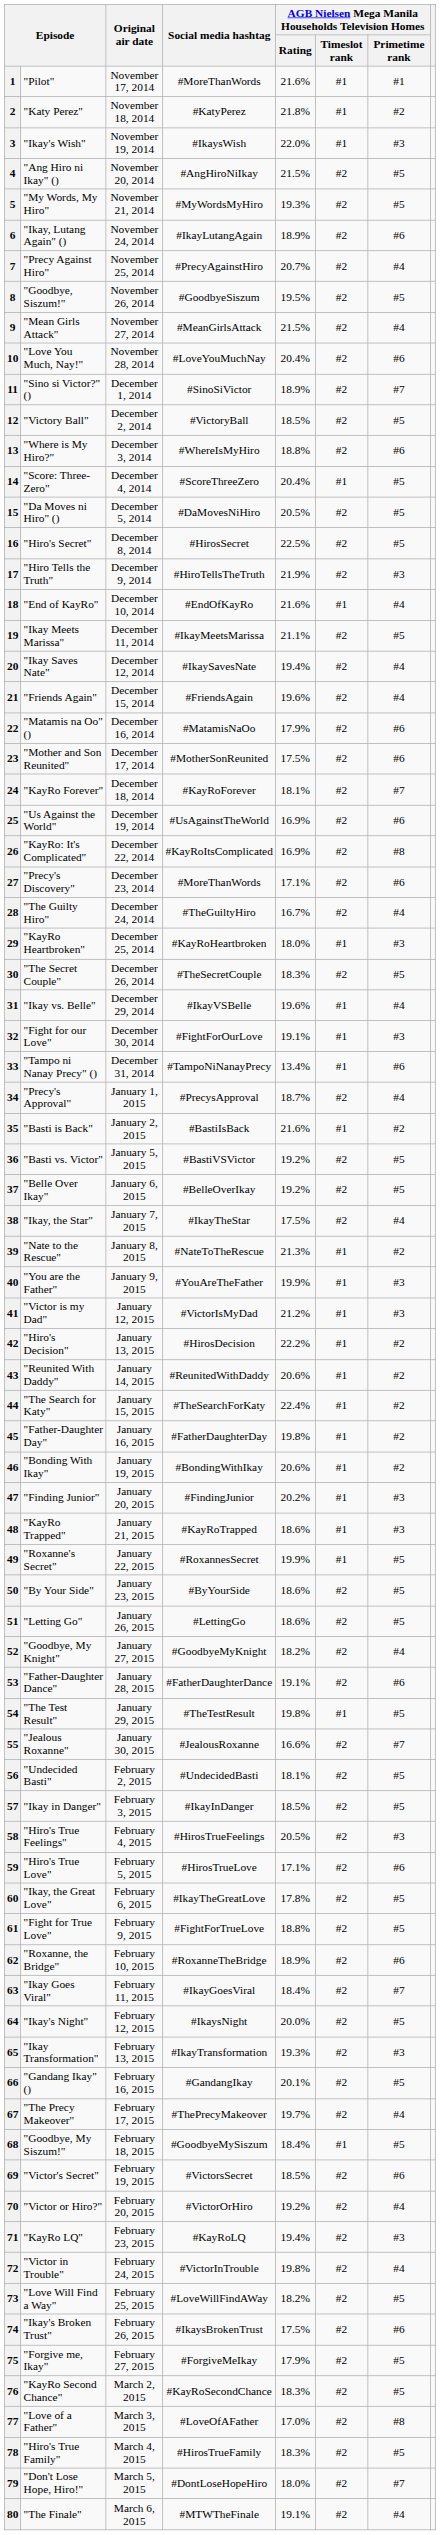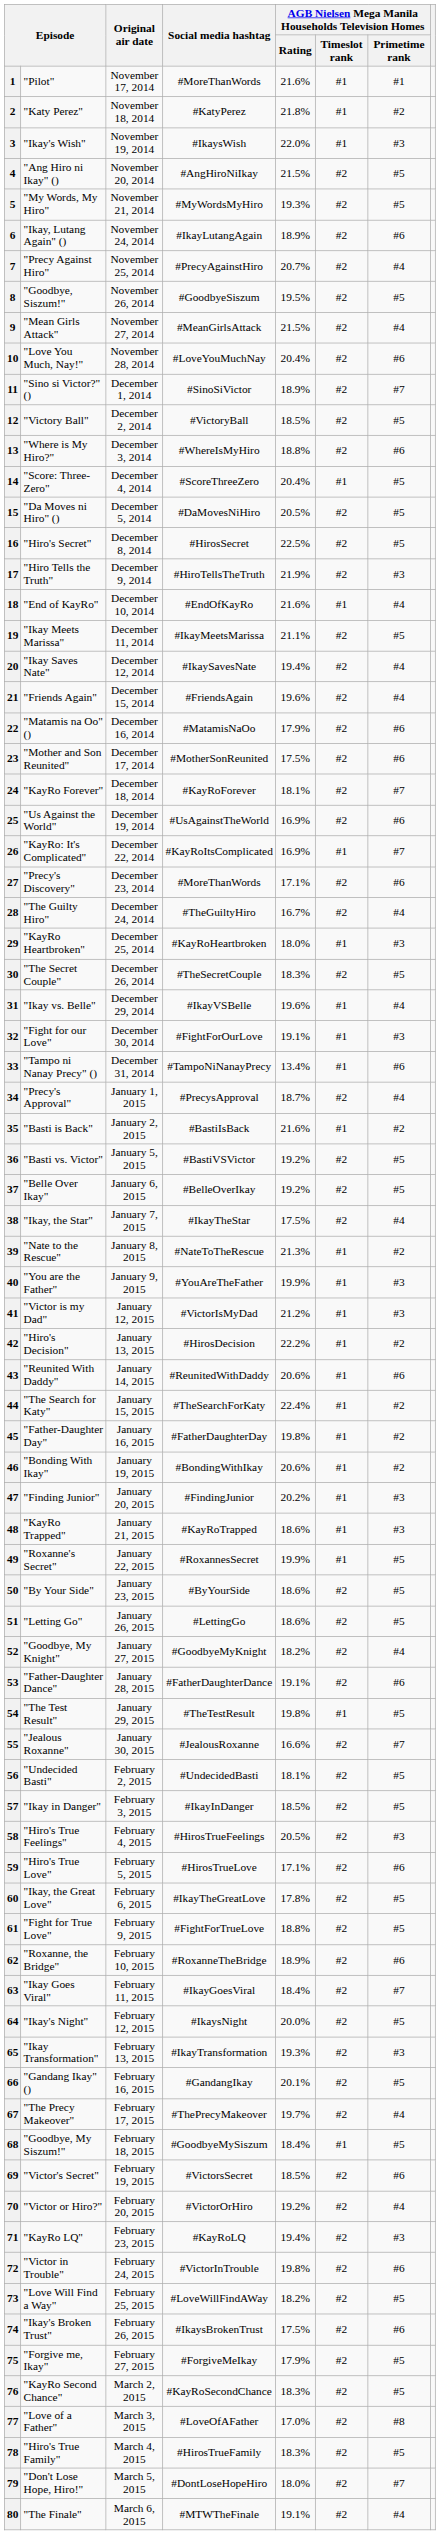(341, 851) #2 -> (341, 851) #1
(399, 851) #8 -> (399, 851) #7
(399, 1374) #2 -> (399, 1374) #6
(399, 2268) #4 -> (399, 2268) #6
